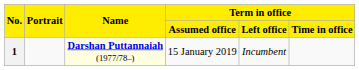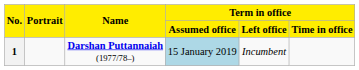(115, 51) lightyellow background -> (115, 51) no background
(202, 51) no background -> (202, 51) lightblue background
